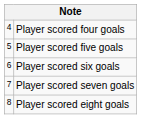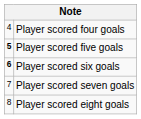(9, 46) normal -> (9, 48) bold
(9, 65) normal -> (9, 67) bold
